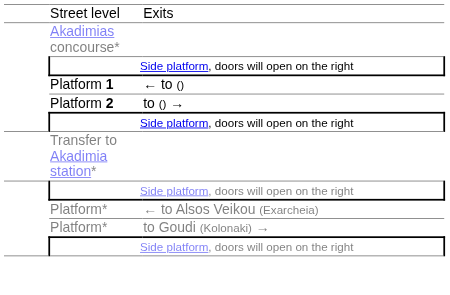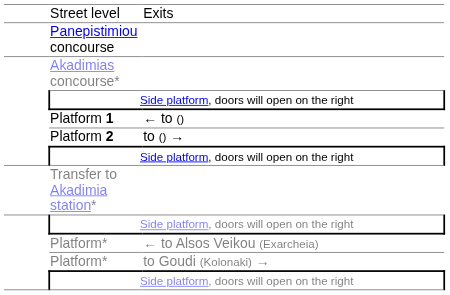+ row: (94, 39)
